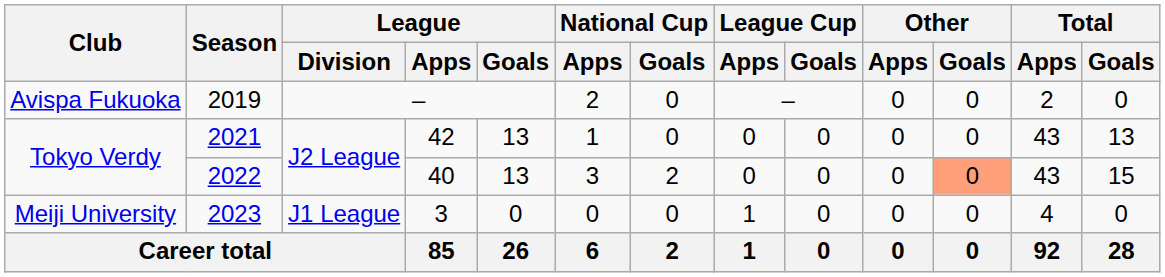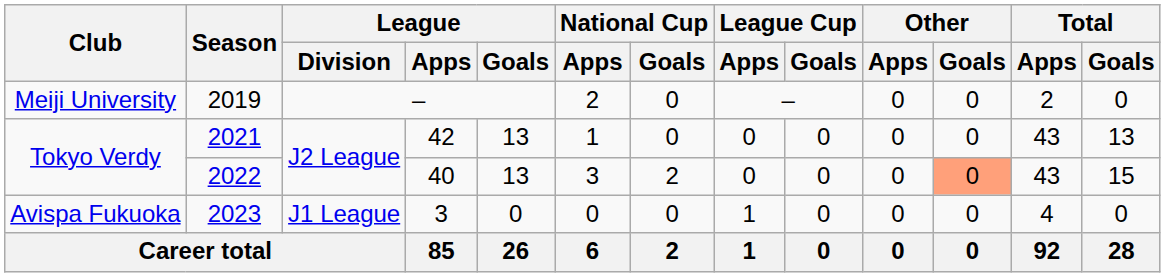(95, 99) Avispa Fukuoka -> (95, 99) Meiji University
(95, 213) Meiji University -> (95, 213) Avispa Fukuoka
